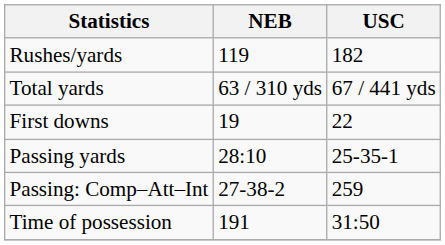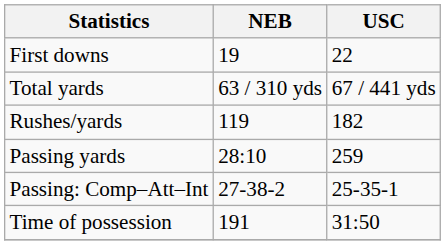rows swapped: (59, 121) <-> (66, 54)
(365, 155) 25-35-1 -> (348, 155) 259
(348, 188) 259 -> (365, 188) 25-35-1
